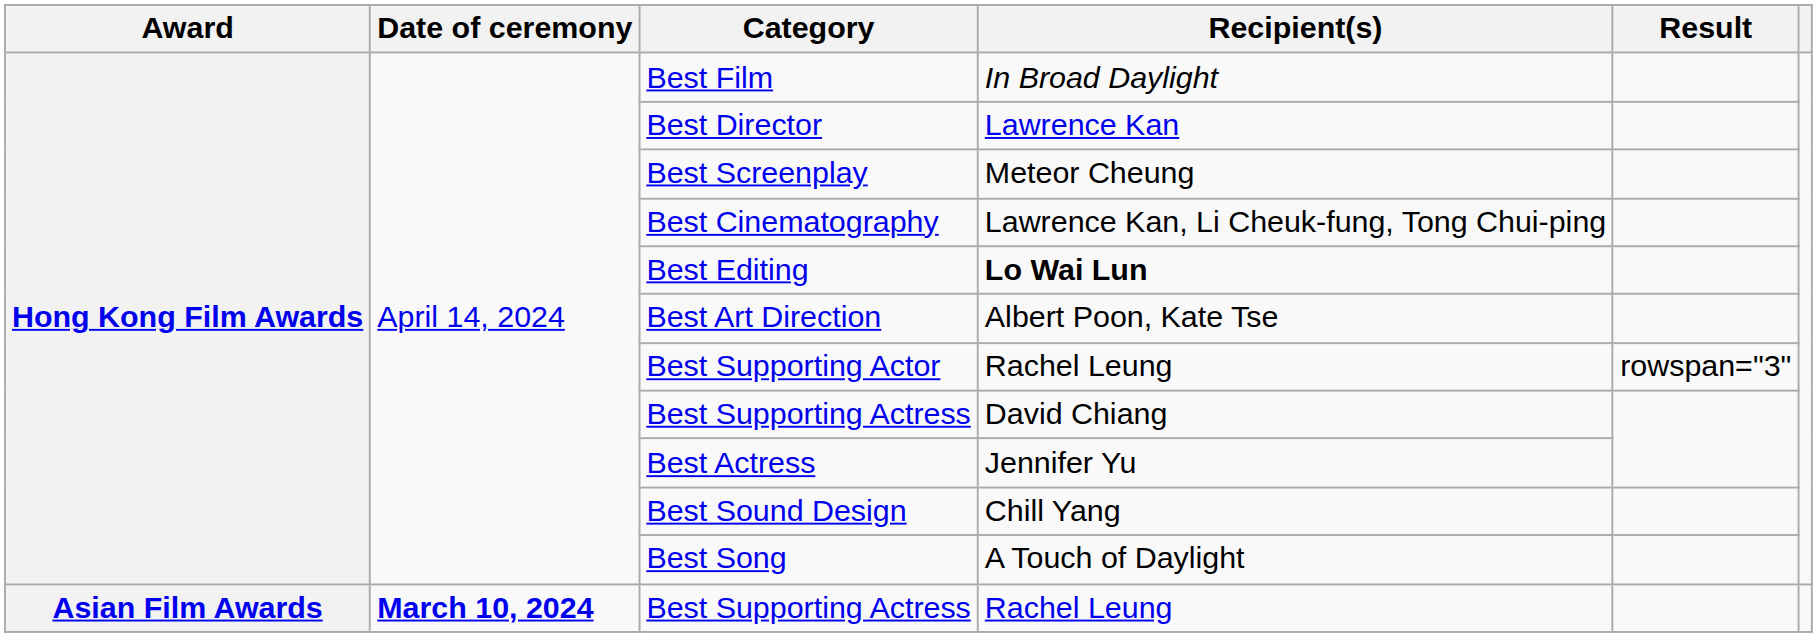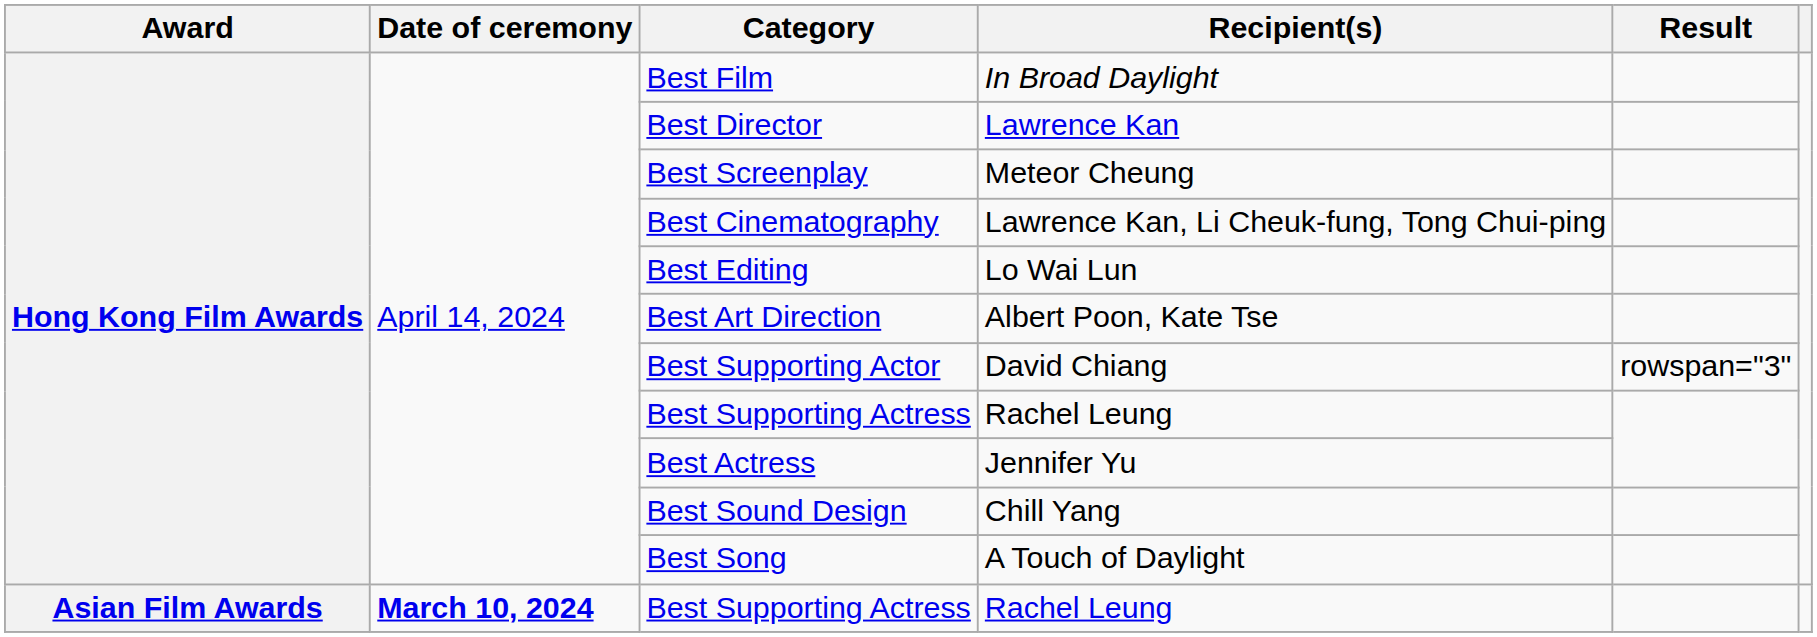(1066, 269) bold -> (1061, 269) normal
(1079, 366) Rachel Leung -> (1076, 366) David Chiang
(1076, 414) David Chiang -> (1079, 414) Rachel Leung
